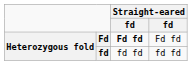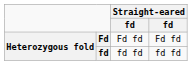(130, 39) bold -> (130, 39) normal
